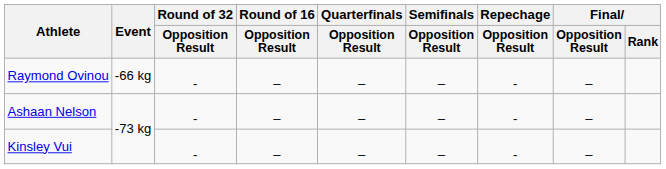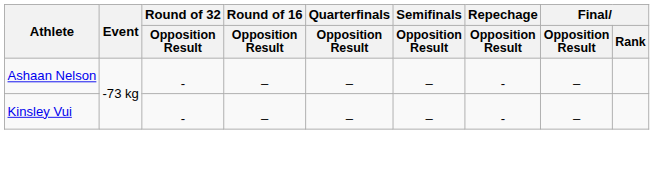- row: (58, 76)
